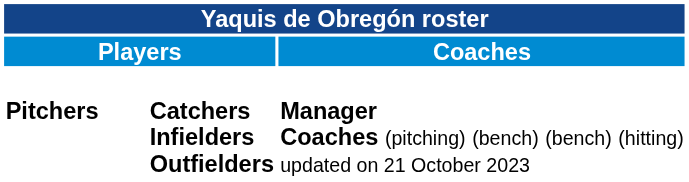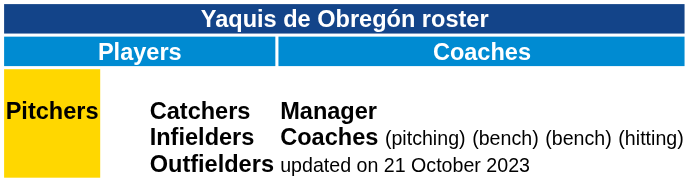(52, 110) no background -> (52, 110) gold background
